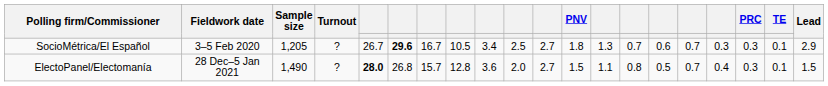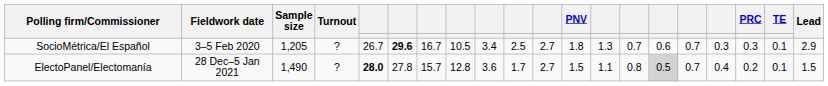(402, 67) 26.8 -> (402, 67) 27.8
(518, 67) 2.0 -> (518, 67) 1.7
(663, 67) no background -> (663, 67) lightgrey background
(750, 67) 0.3 -> (750, 67) 0.2
